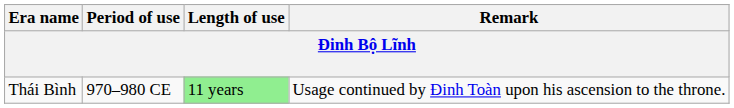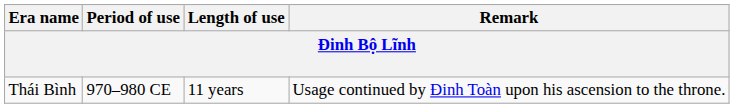(216, 90) lightgreen background -> (216, 90) no background
